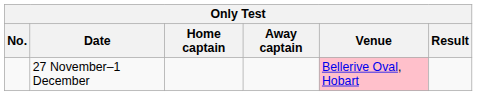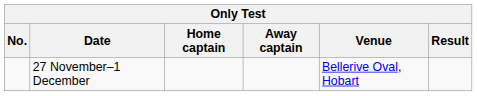(362, 74) pink background -> (362, 74) no background
